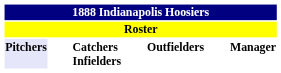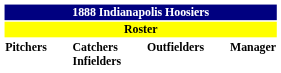(26, 46) lavender background -> (26, 46) no background
